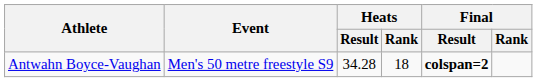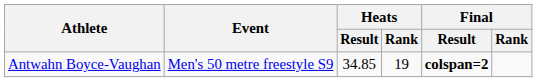(359, 64) 34.28 -> (359, 64) 34.85
(402, 64) 18 -> (402, 64) 19
